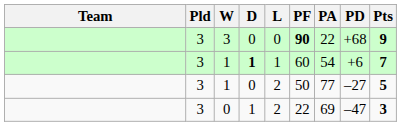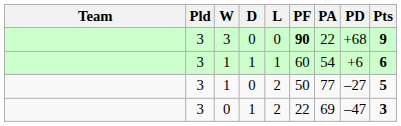(252, 62) bold -> (252, 62) normal
(383, 62) 7 -> (383, 62) 6
